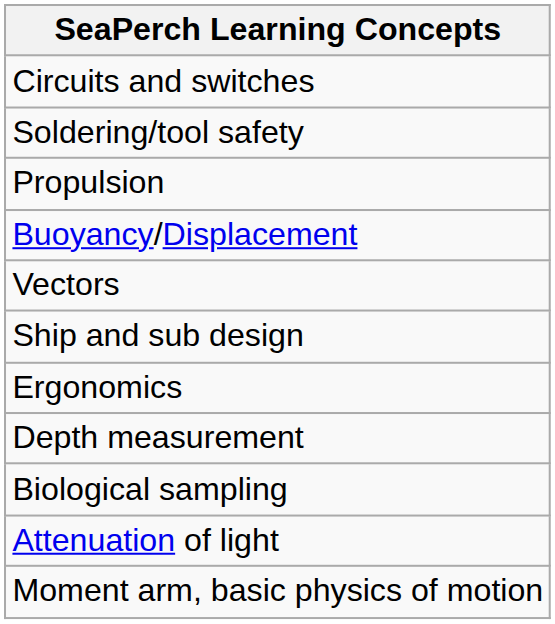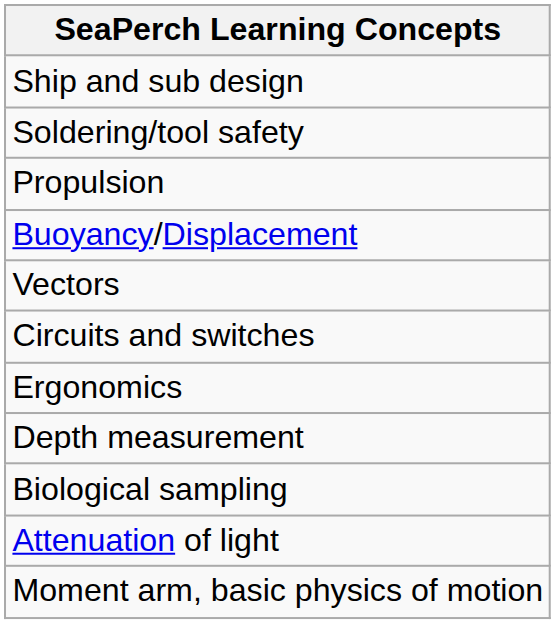(163, 81) Circuits and switches -> (158, 81) Ship and sub design
(158, 336) Ship and sub design -> (163, 336) Circuits and switches
